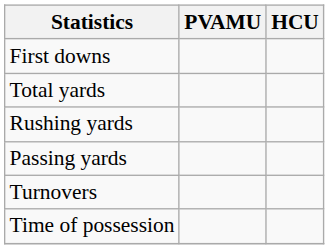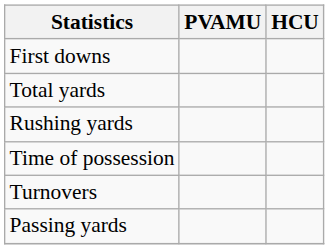rows swapped: (68, 157) <-> (92, 225)
